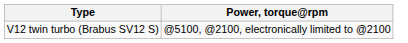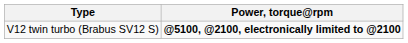(277, 30) normal -> (282, 30) bold
